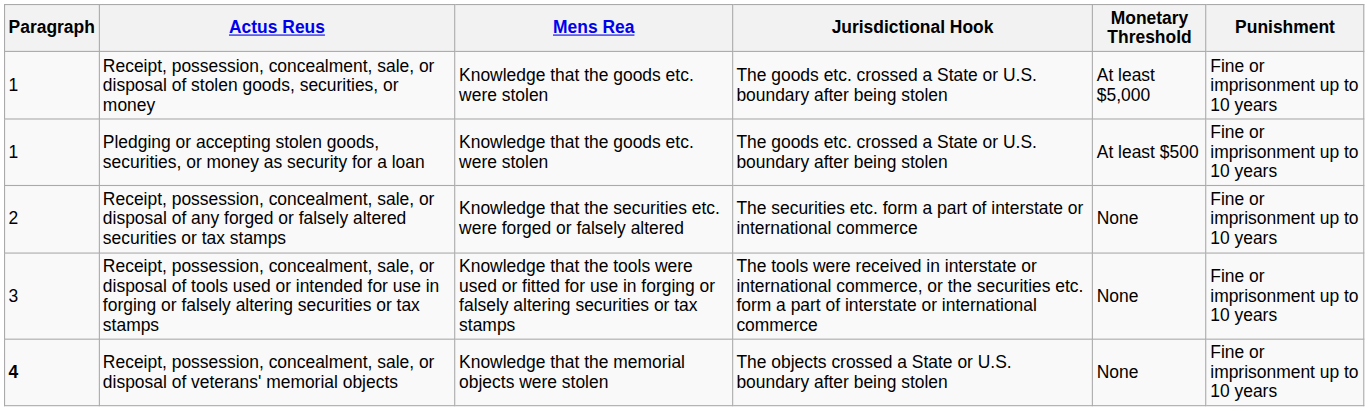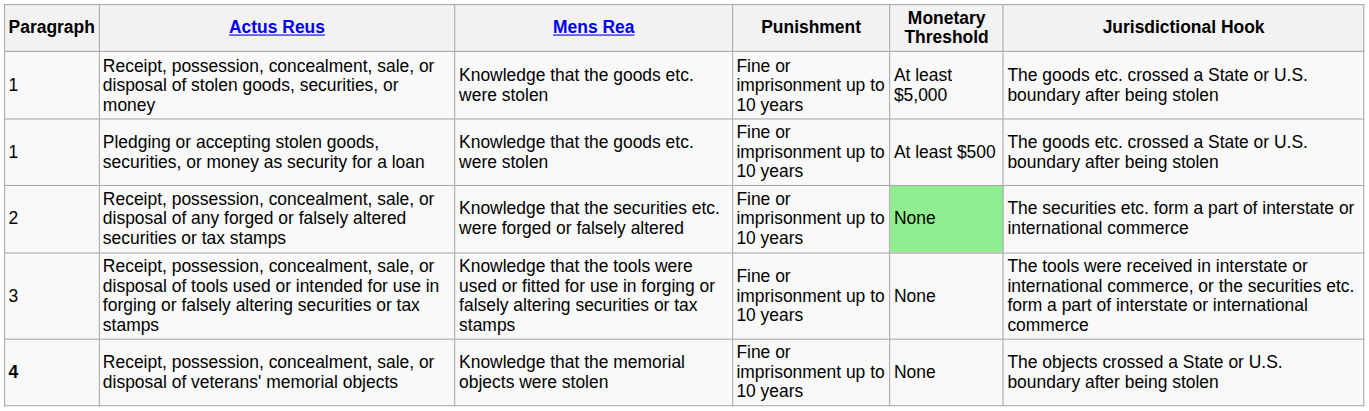columns swapped: (913, 28) <-> (1285, 28)
(1118, 219) no background -> (915, 219) lightgreen background
